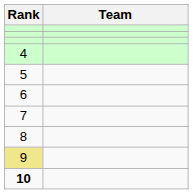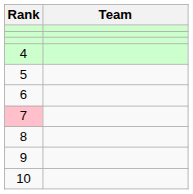(23, 116) no background -> (23, 116) pink background
(23, 157) khaki background -> (23, 157) no background
(23, 178) bold -> (23, 178) normal
